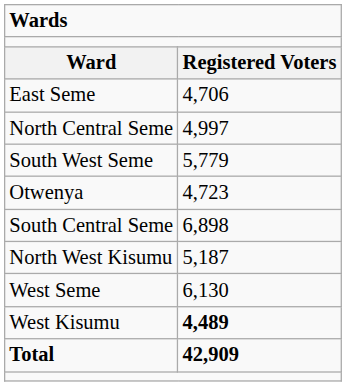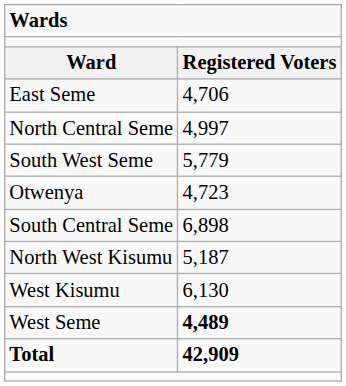(55, 290) West Seme -> (65, 290) West Kisumu
(65, 322) West Kisumu -> (55, 322) West Seme
